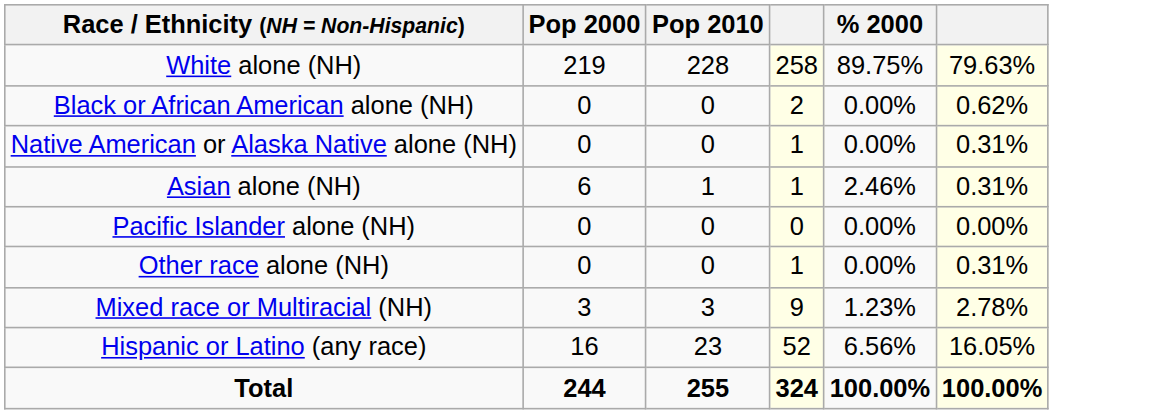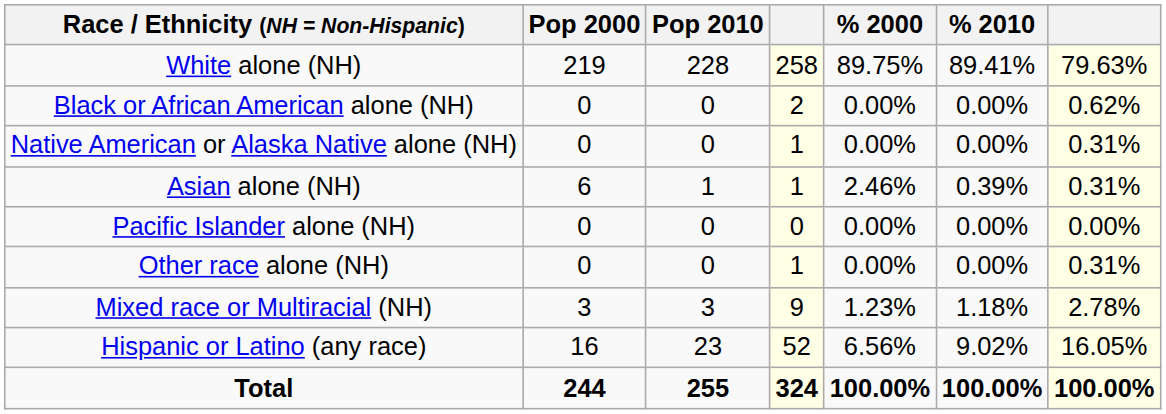+ column: (992, 24)
